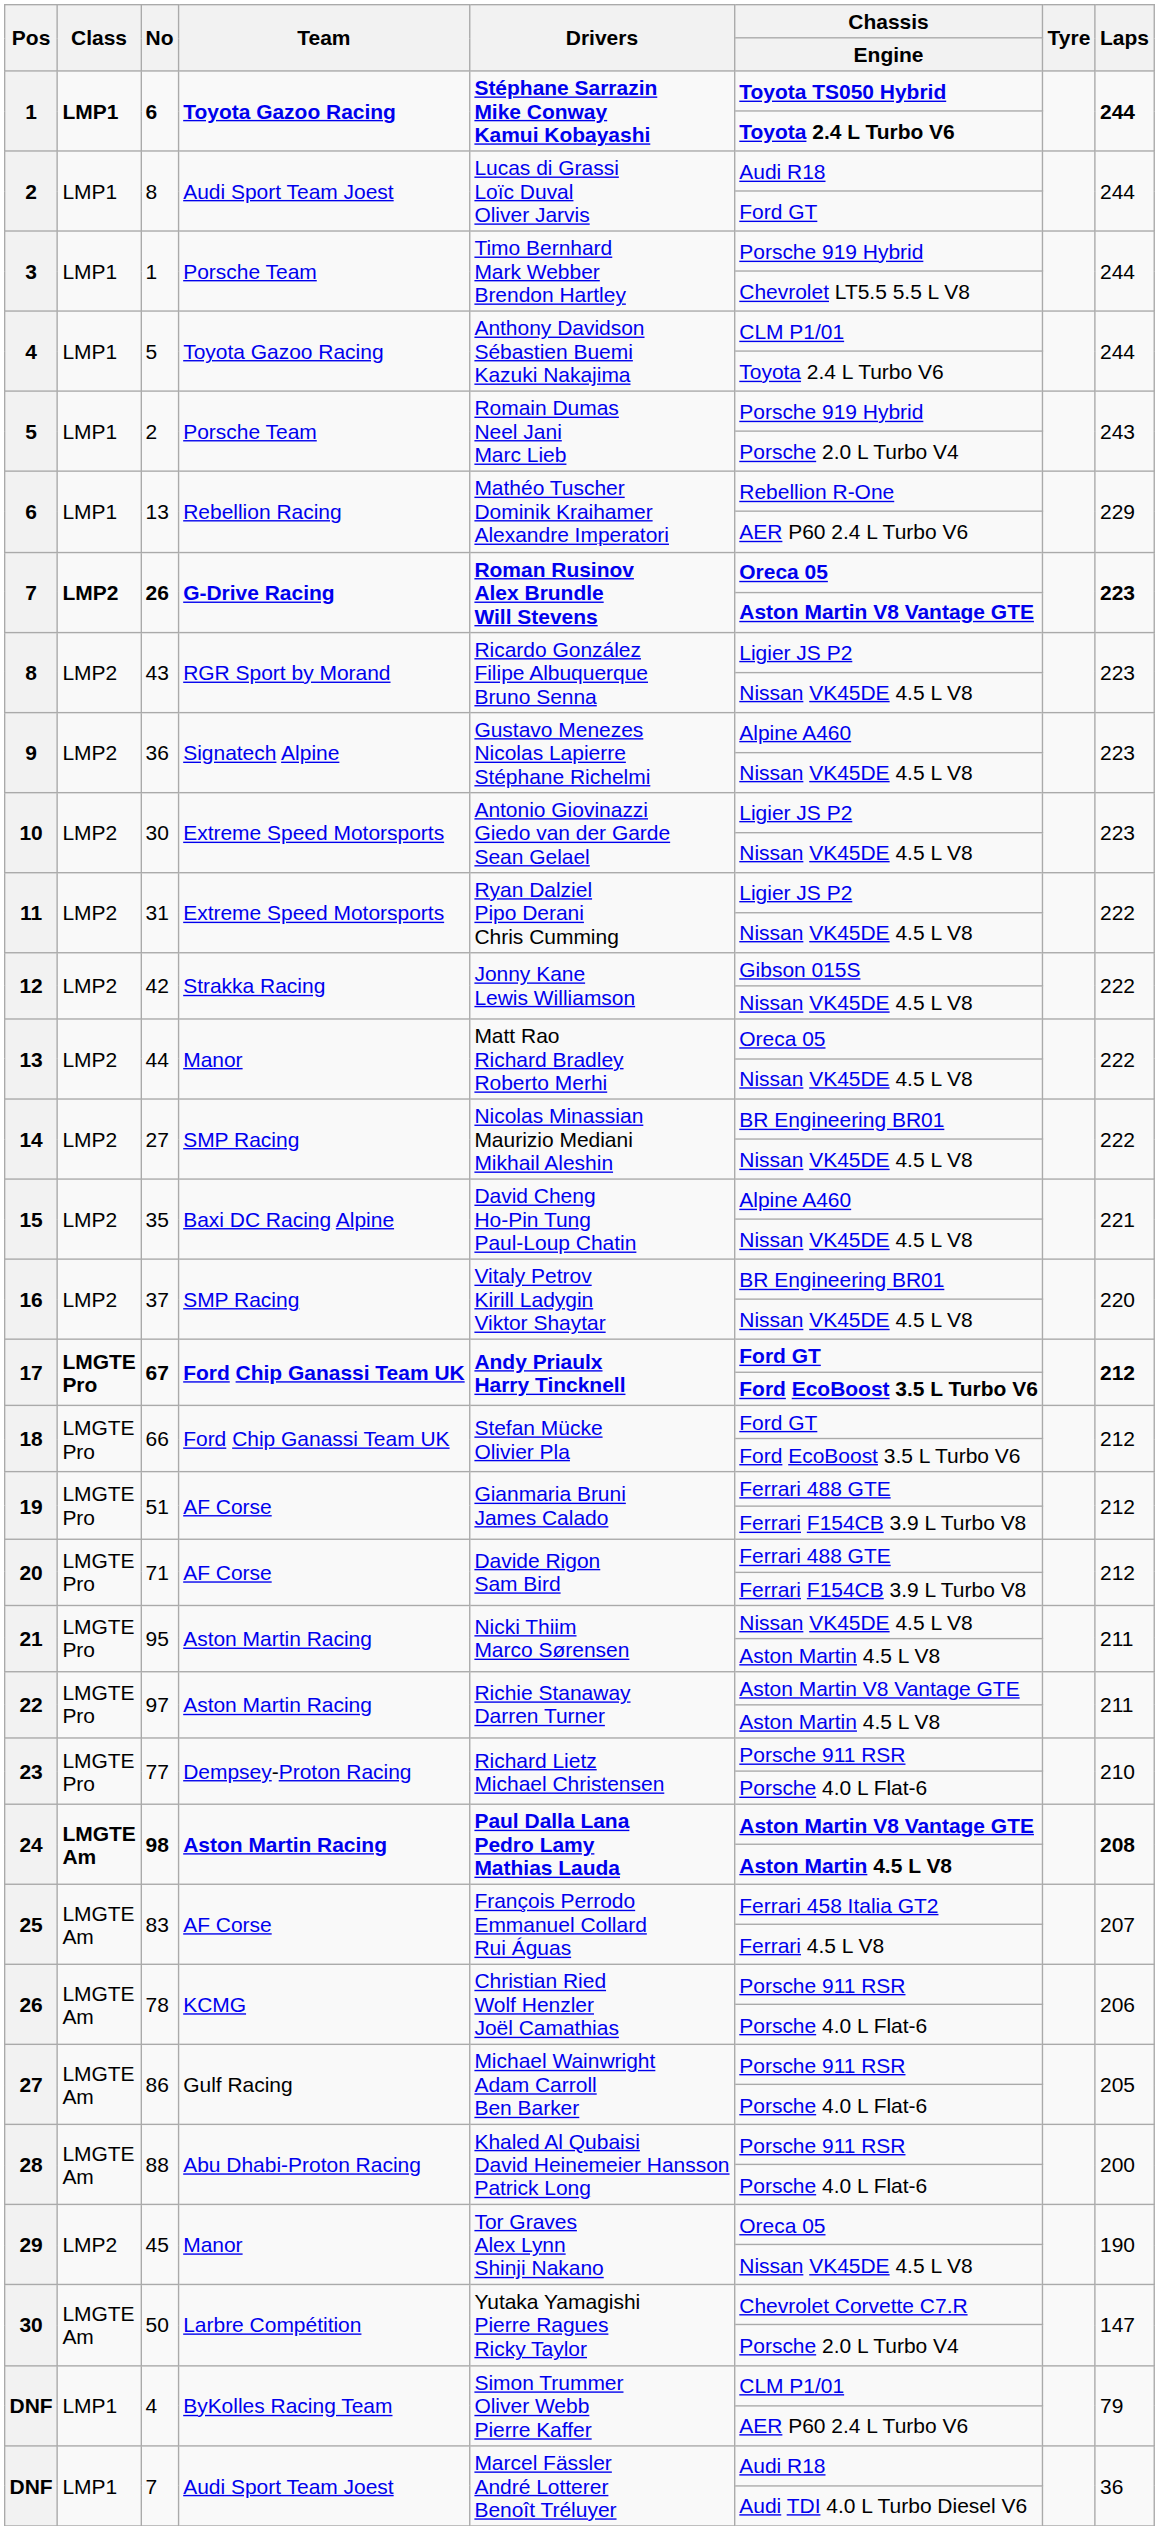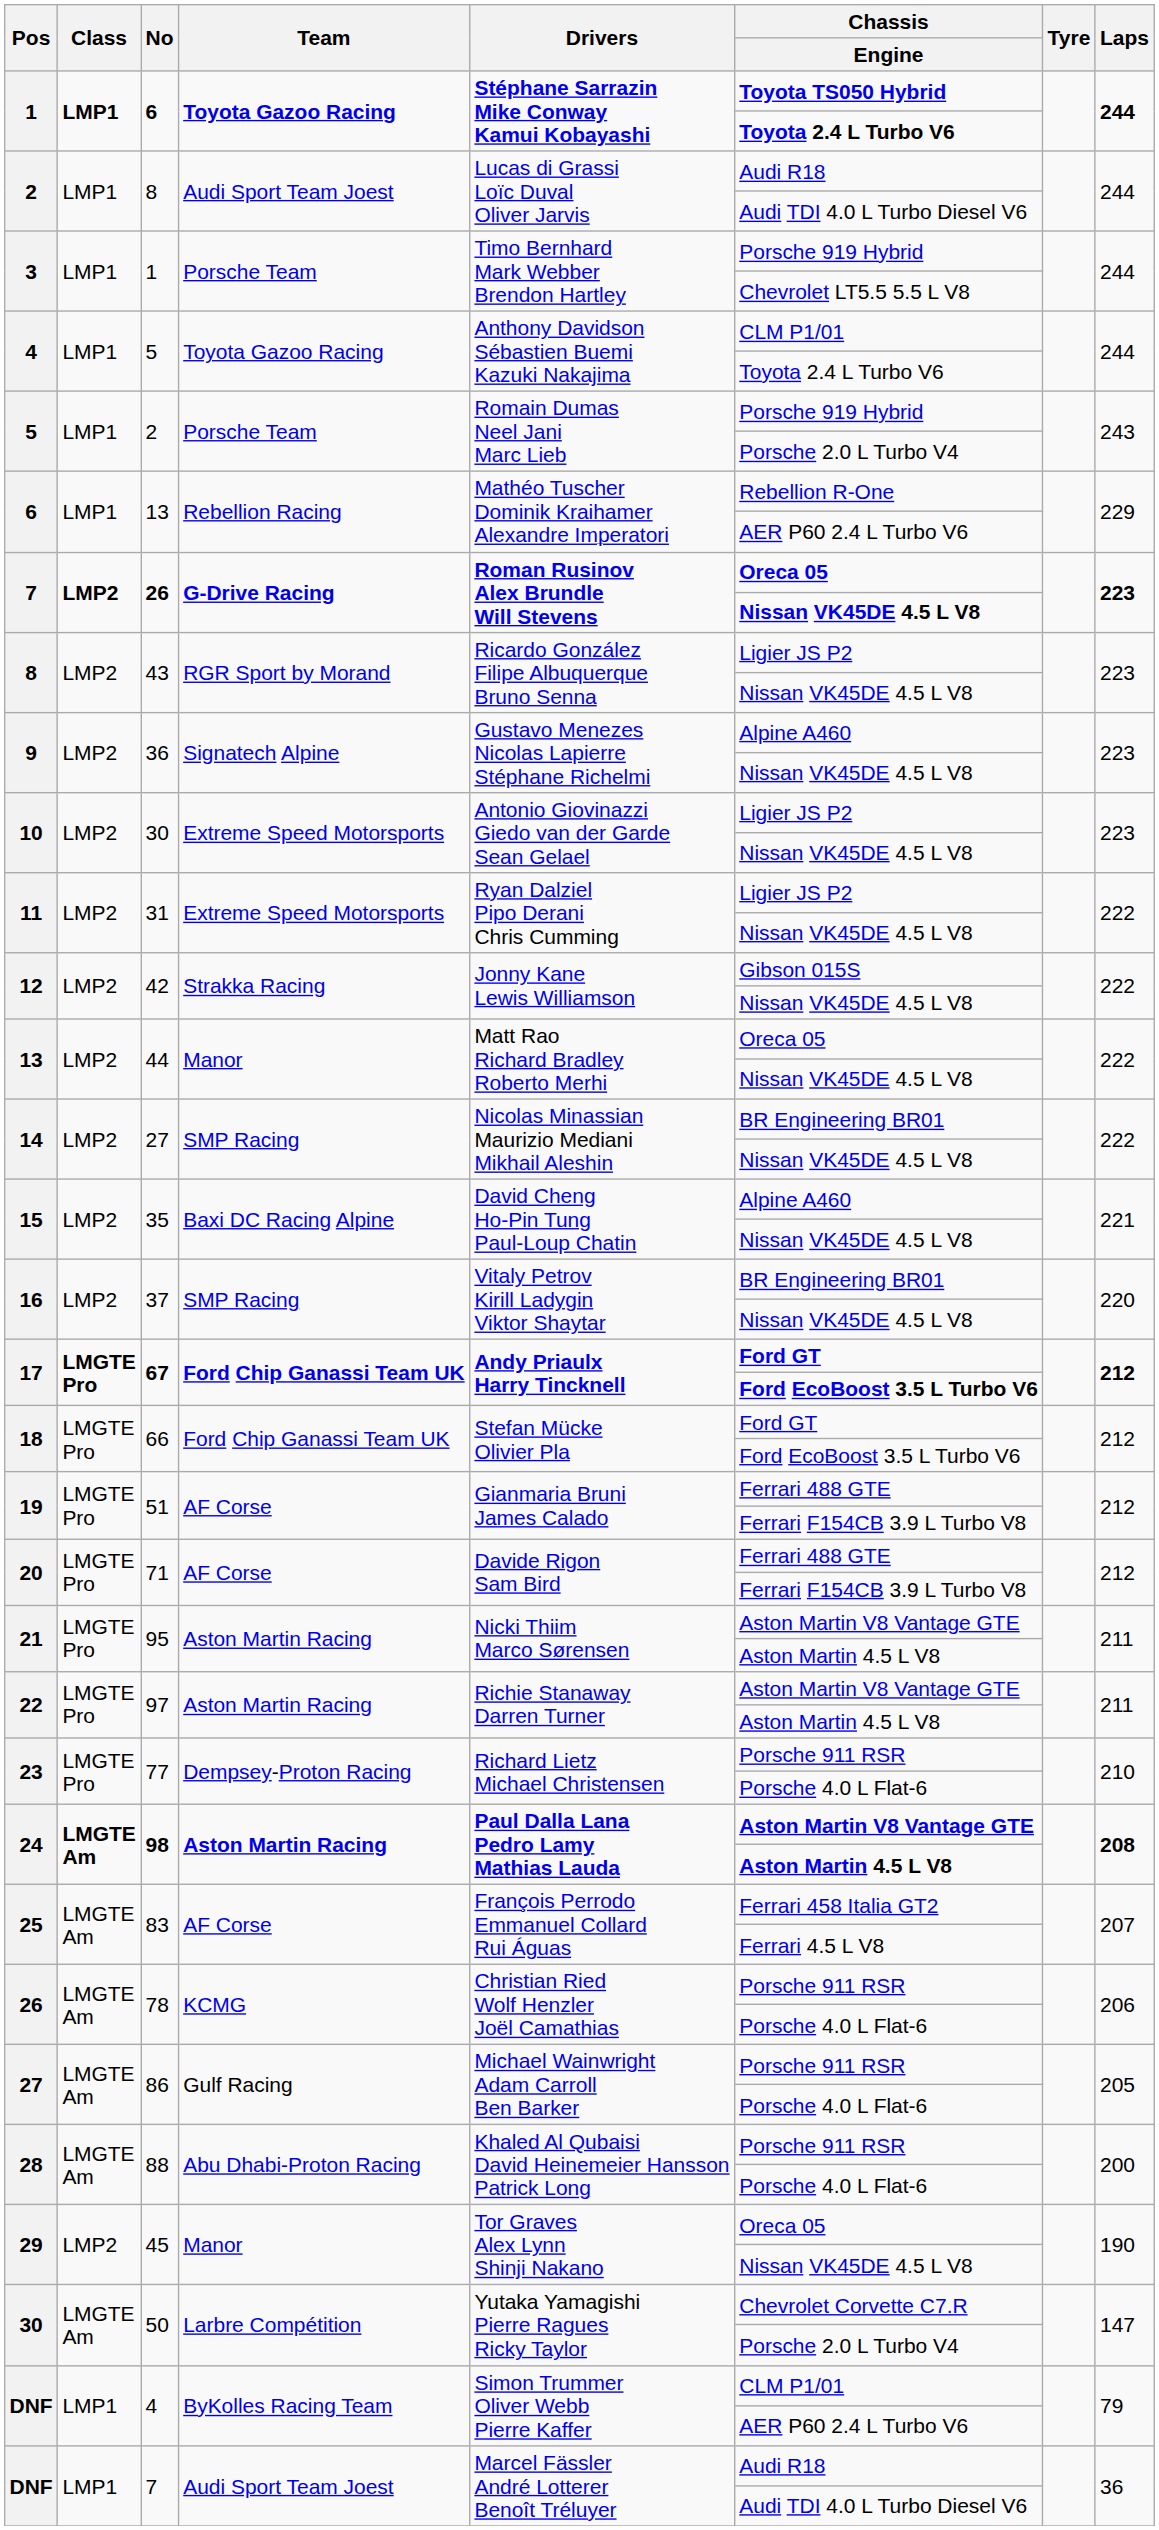(778, 212) Ford GT -> (883, 212) Audi TDI 4.0 L Turbo Diesel V6
(887, 612) Aston Martin V8 Vantage GTE -> (860, 612) Nissan VK45DE 4.5 L V8
(856, 1622) Nissan VK45DE 4.5 L V8 -> (879, 1622) Aston Martin V8 Vantage GTE
